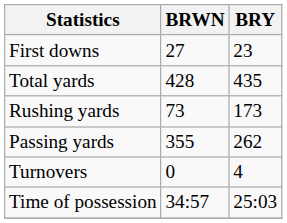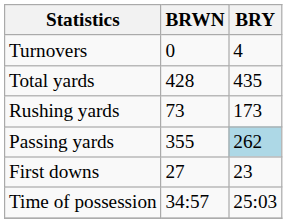rows swapped: (54, 50) <-> (48, 171)
(248, 141) no background -> (248, 141) lightblue background
